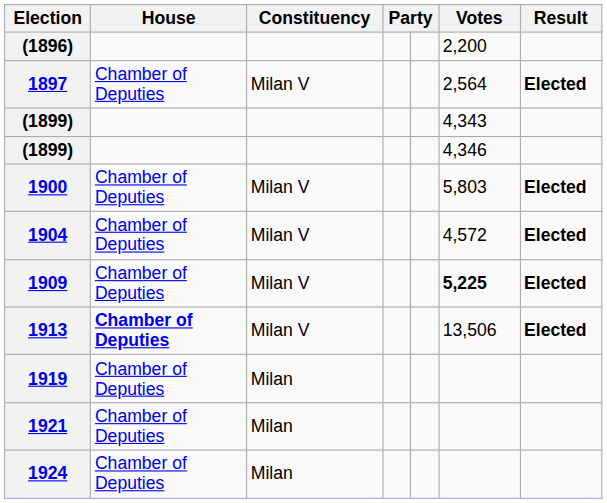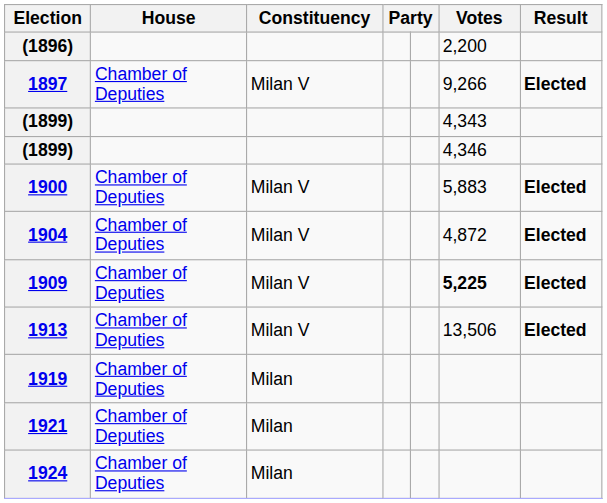(465, 84) 2,564 -> (465, 84) 9,266
(465, 187) 5,803 -> (465, 187) 5,883
(465, 235) 4,572 -> (465, 235) 4,872
(144, 330) bold -> (141, 330) normal
